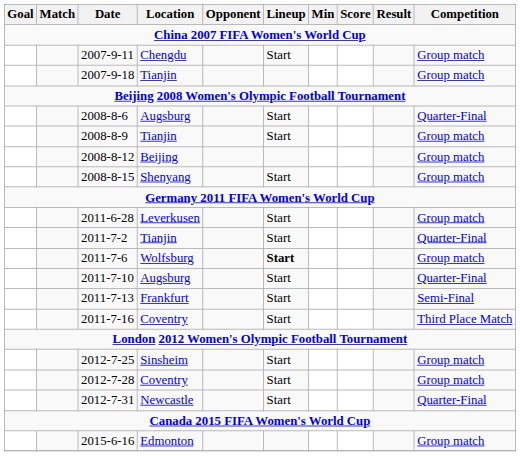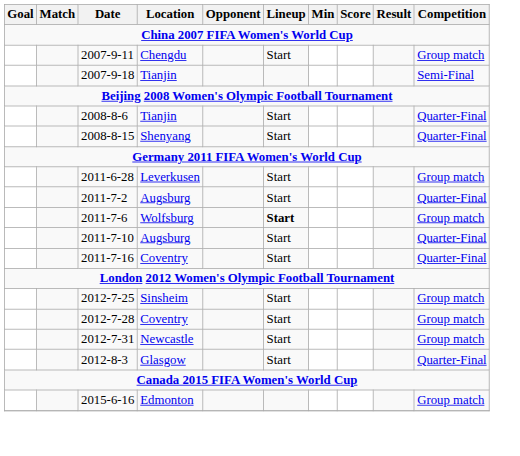(451, 75) Group match -> (446, 75) Semi-Final
(165, 116) Augsburg -> (159, 116) Tianjin
- row: (104, 136)
- row: (108, 156)
(451, 177) Group match -> (452, 136) Quarter-Final
(159, 237) Tianjin -> (165, 197) Augsburg
- row: (107, 298)
(465, 319) Third Place Match -> (452, 258) Quarter-Final
(452, 400) Quarter-Final -> (451, 339) Group match
+ row: (104, 359)
